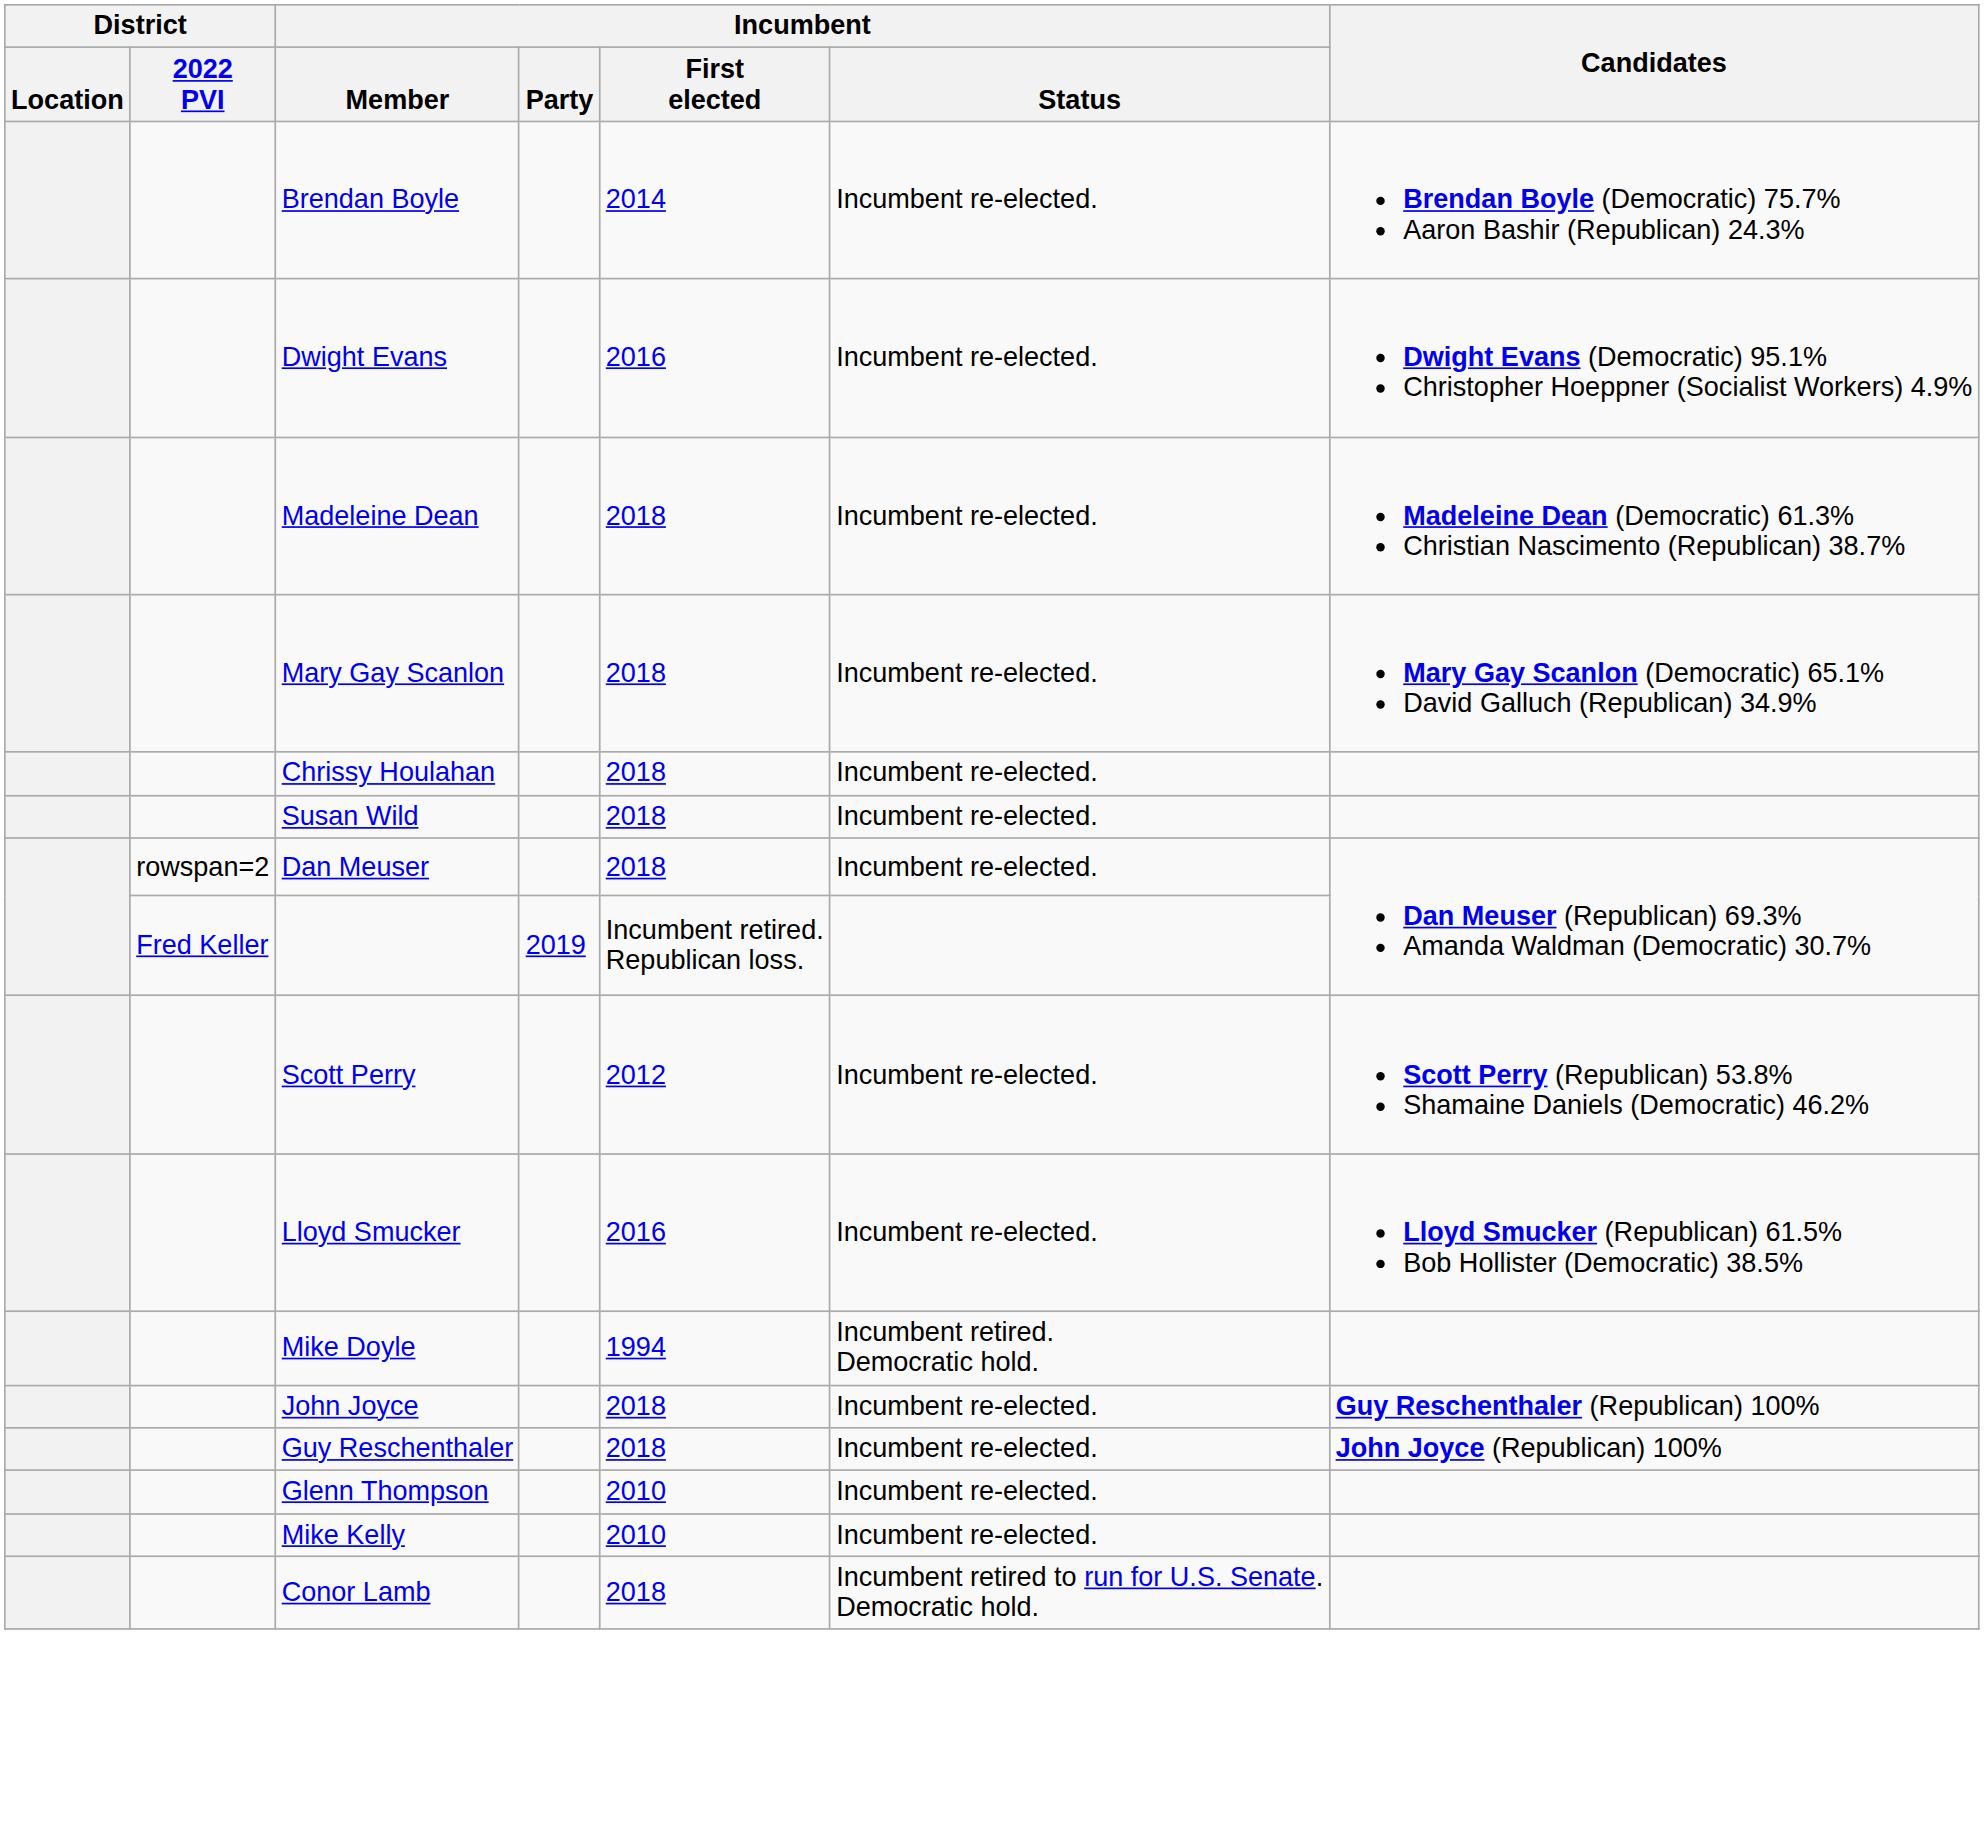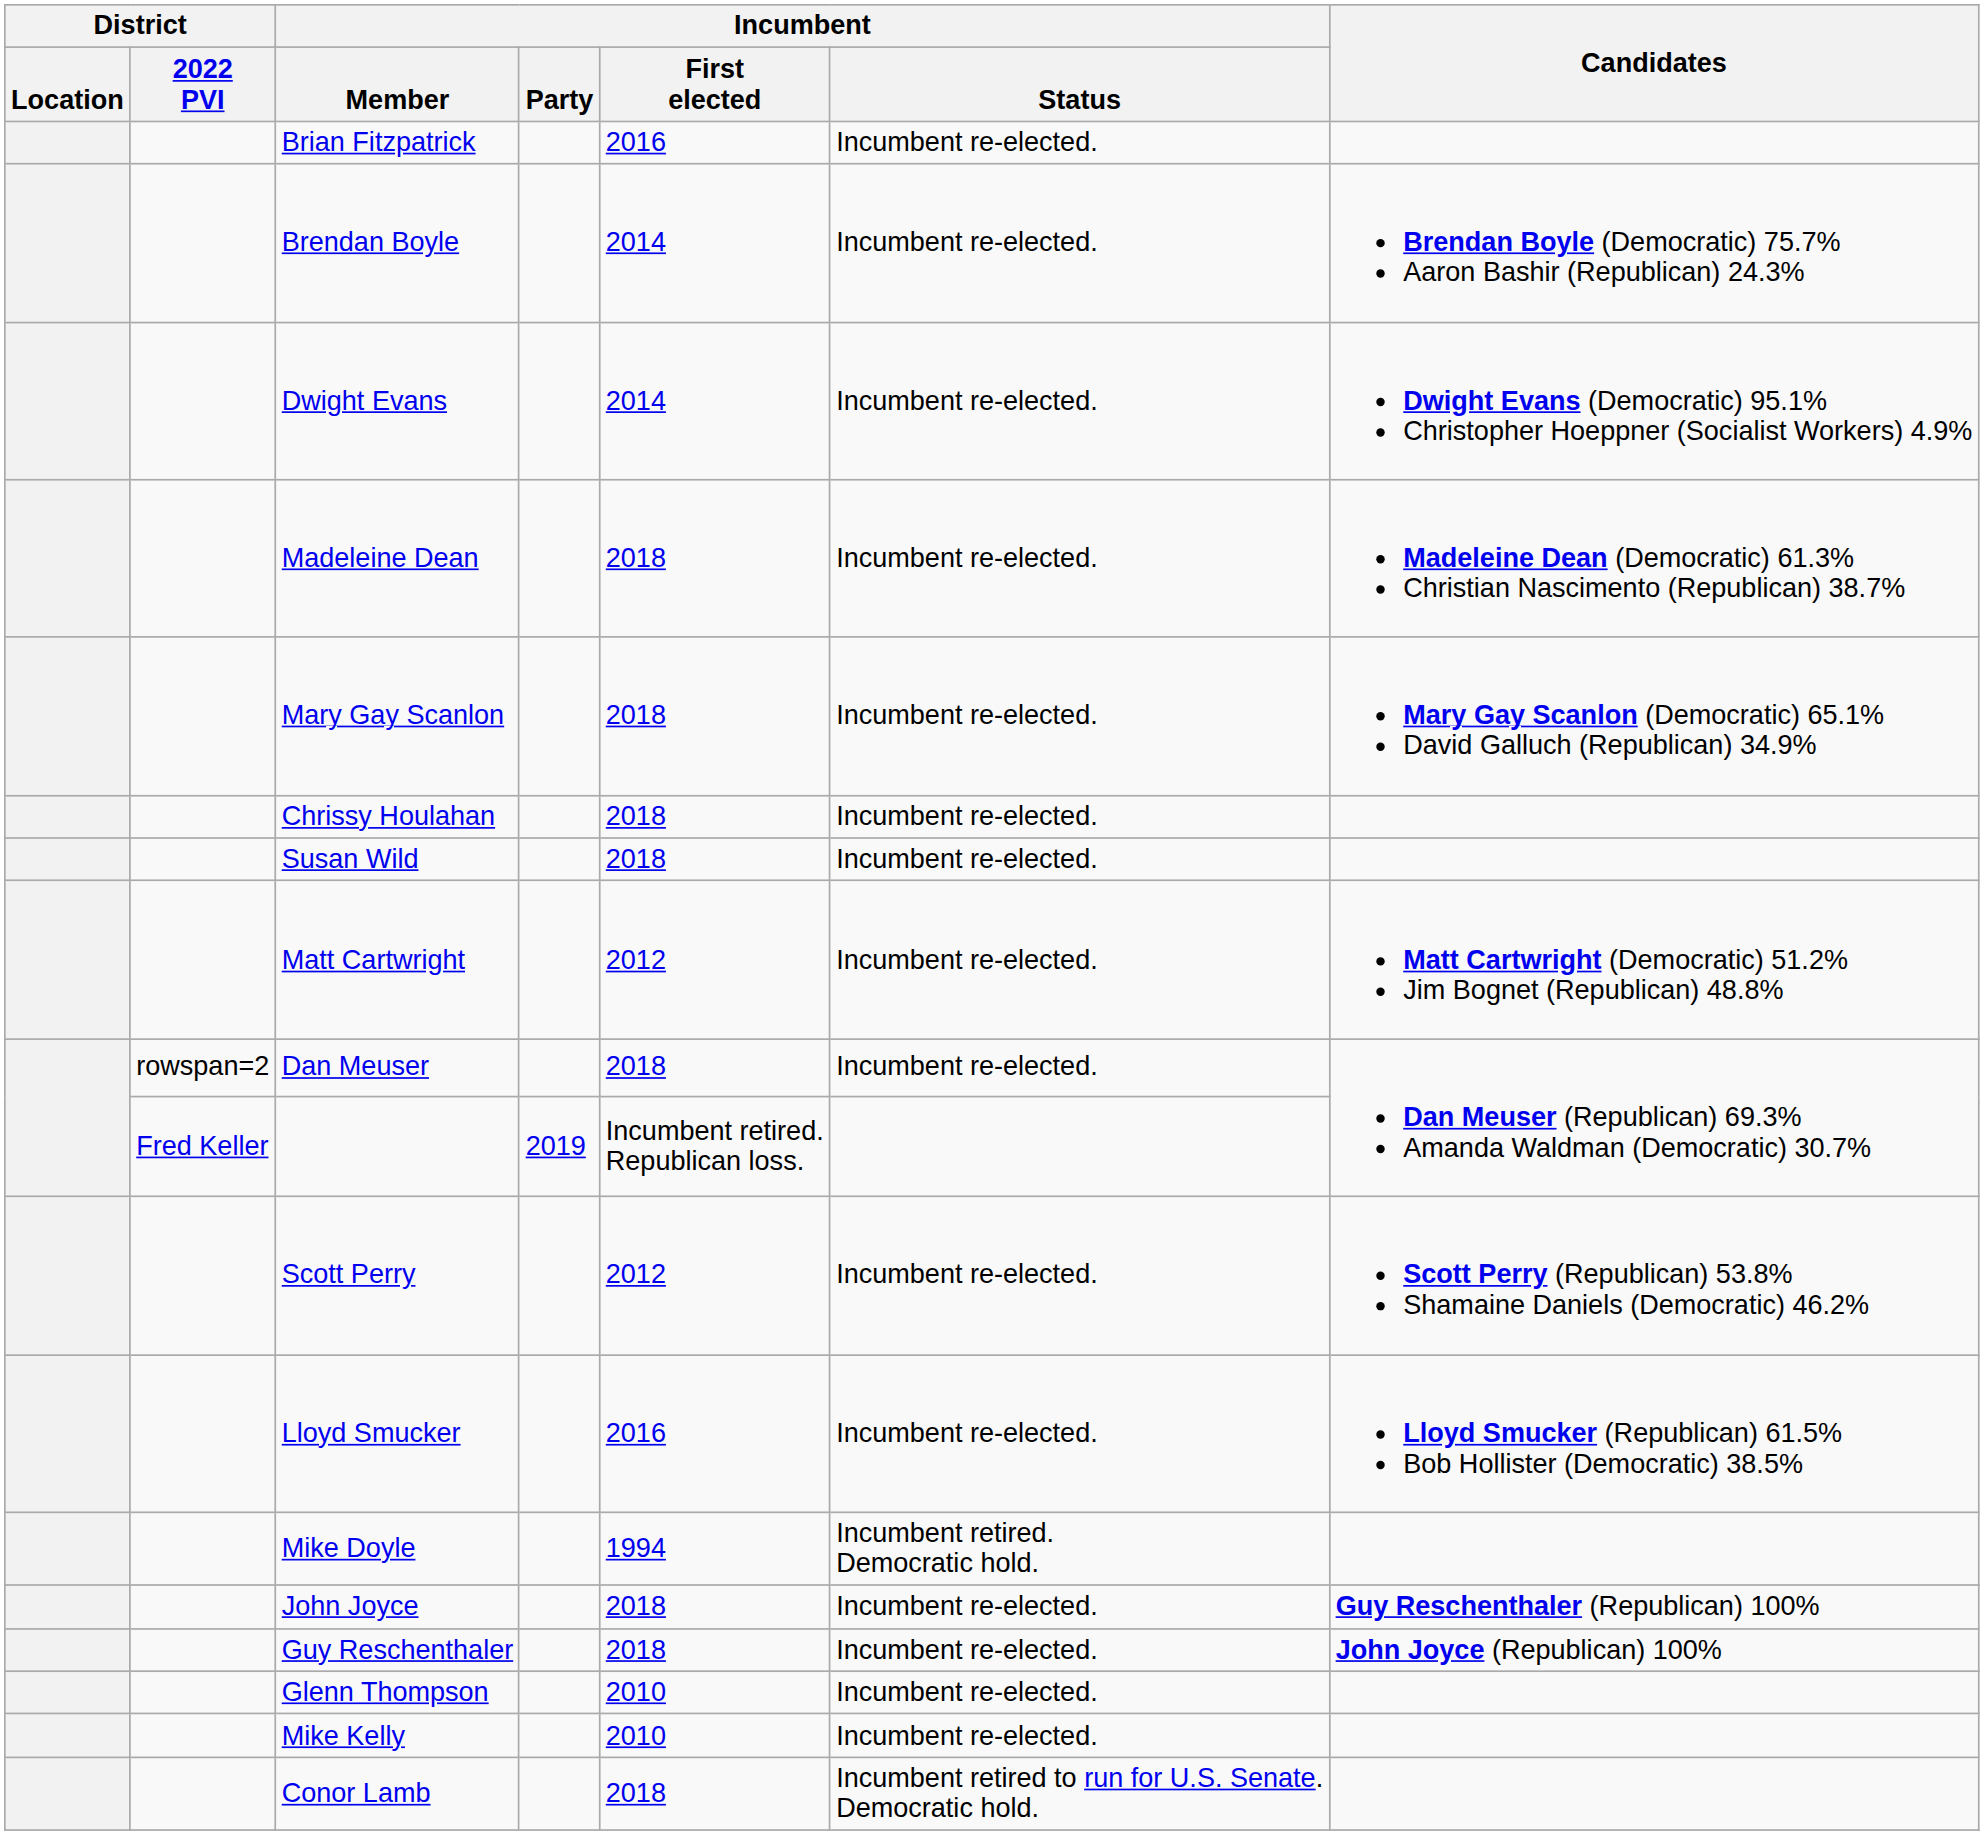+ row: (379, 142)
(636, 357) 2016 -> (636, 400) 2014
+ row: (373, 959)
